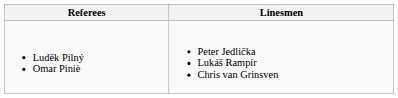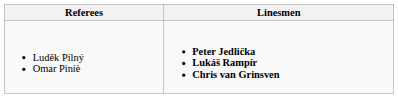(281, 63) normal -> (279, 63) bold
